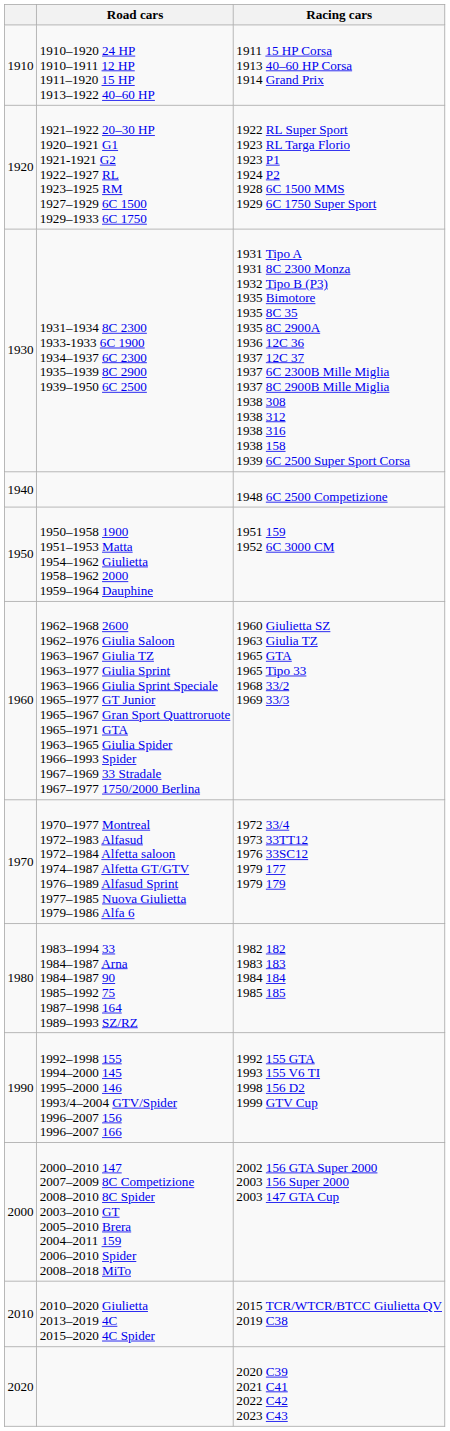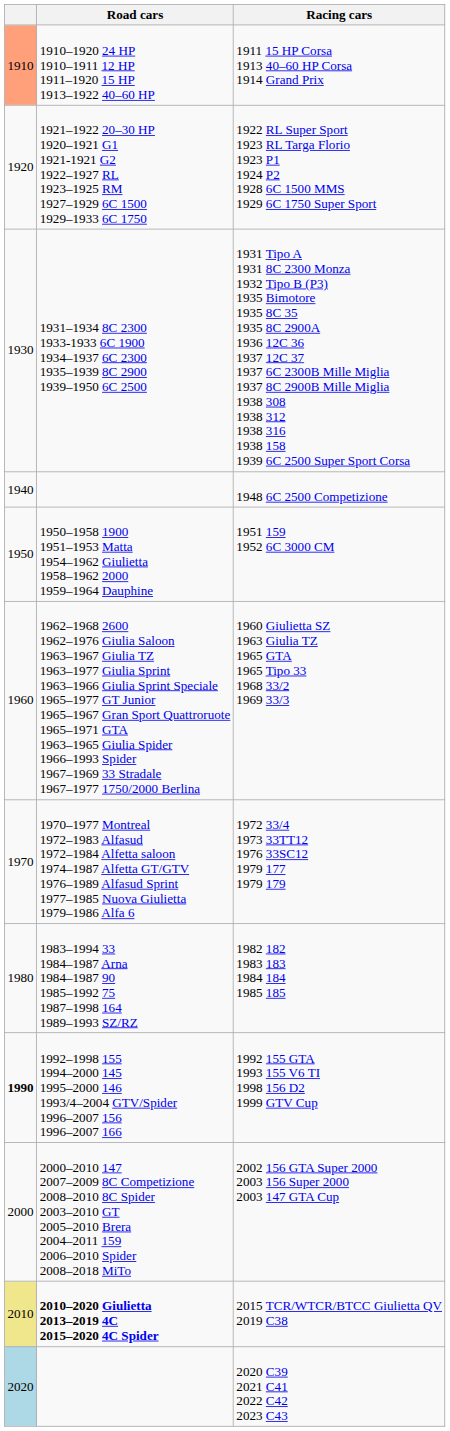(21, 65) no background -> (21, 65) lightsalmon background
(21, 1087) normal -> (21, 1087) bold
(21, 1313) no background -> (21, 1313) khaki background
(97, 1321) normal -> (99, 1321) bold
(21, 1386) no background -> (21, 1386) lightblue background
